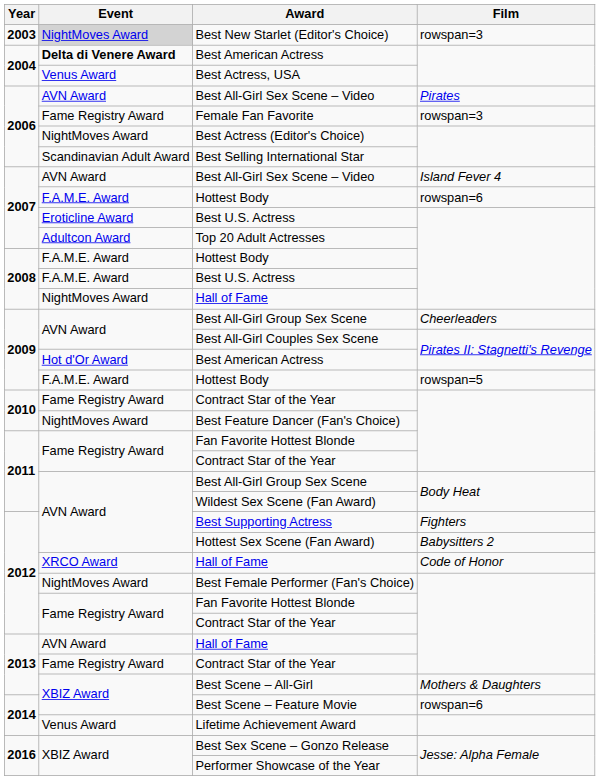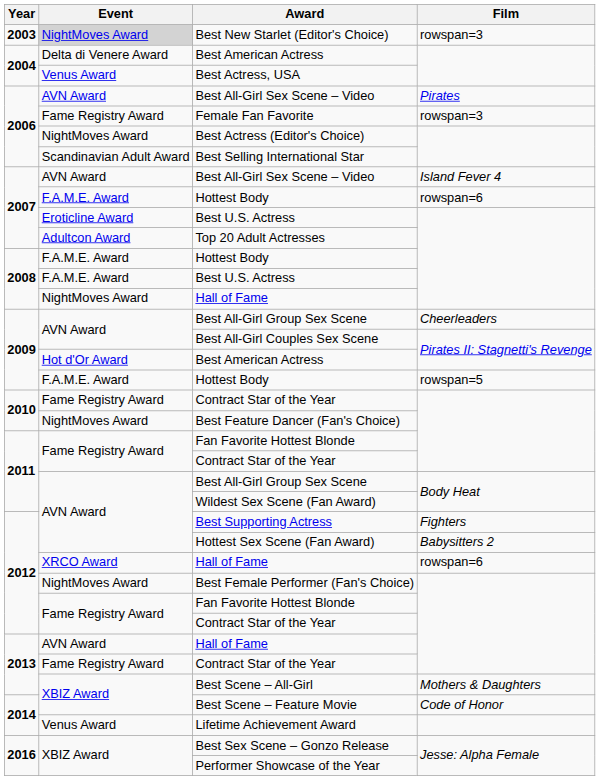(109, 55) bold -> (105, 55) normal
(462, 562) Code of Honor -> (451, 562) rowspan=6
(451, 704) rowspan=6 -> (462, 704) Code of Honor
